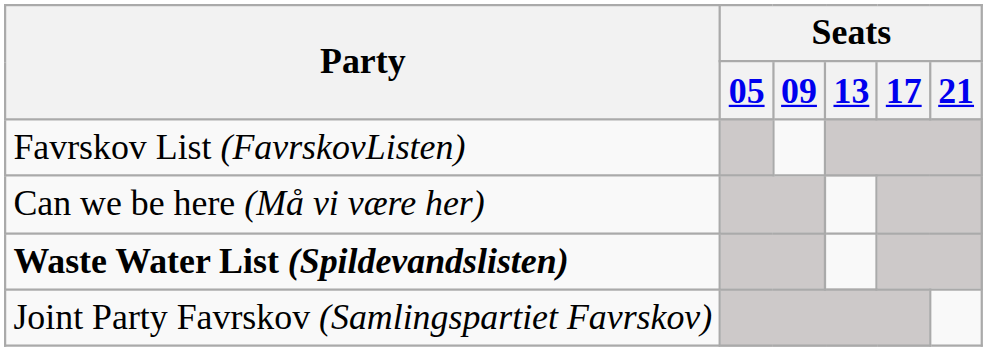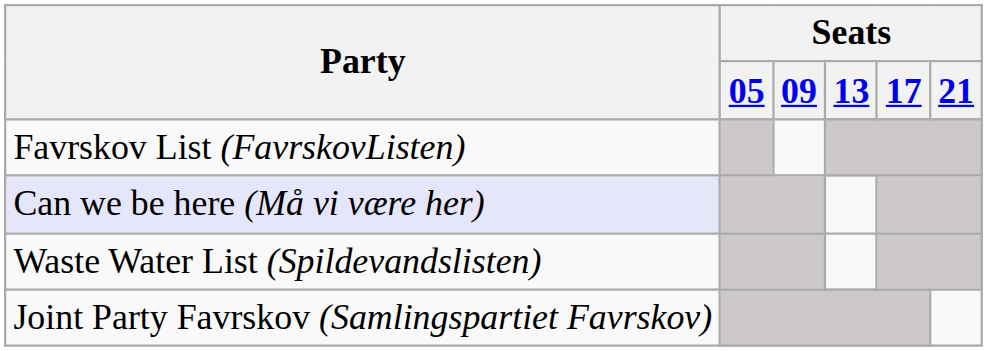(249, 203) no background -> (249, 203) lavender background
(291, 260) bold -> (277, 260) normal
